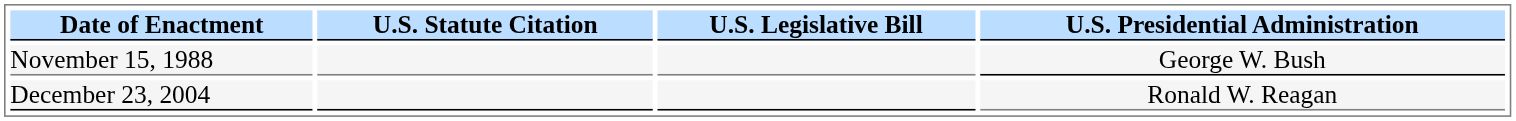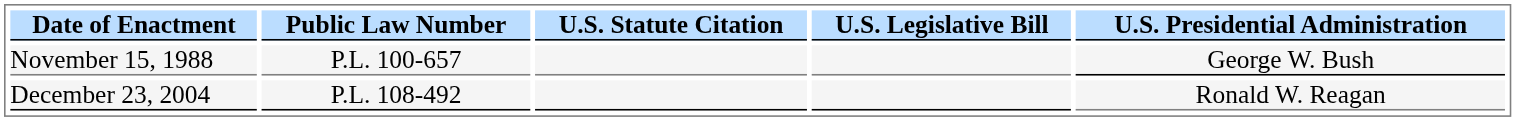+ column: (396, 24)
